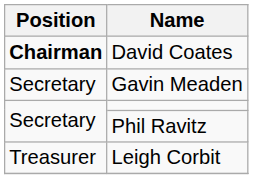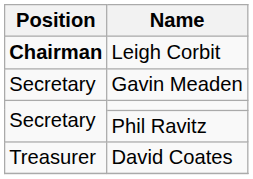(172, 52) David Coates -> (166, 52) Leigh Corbit
(166, 157) Leigh Corbit -> (172, 157) David Coates
